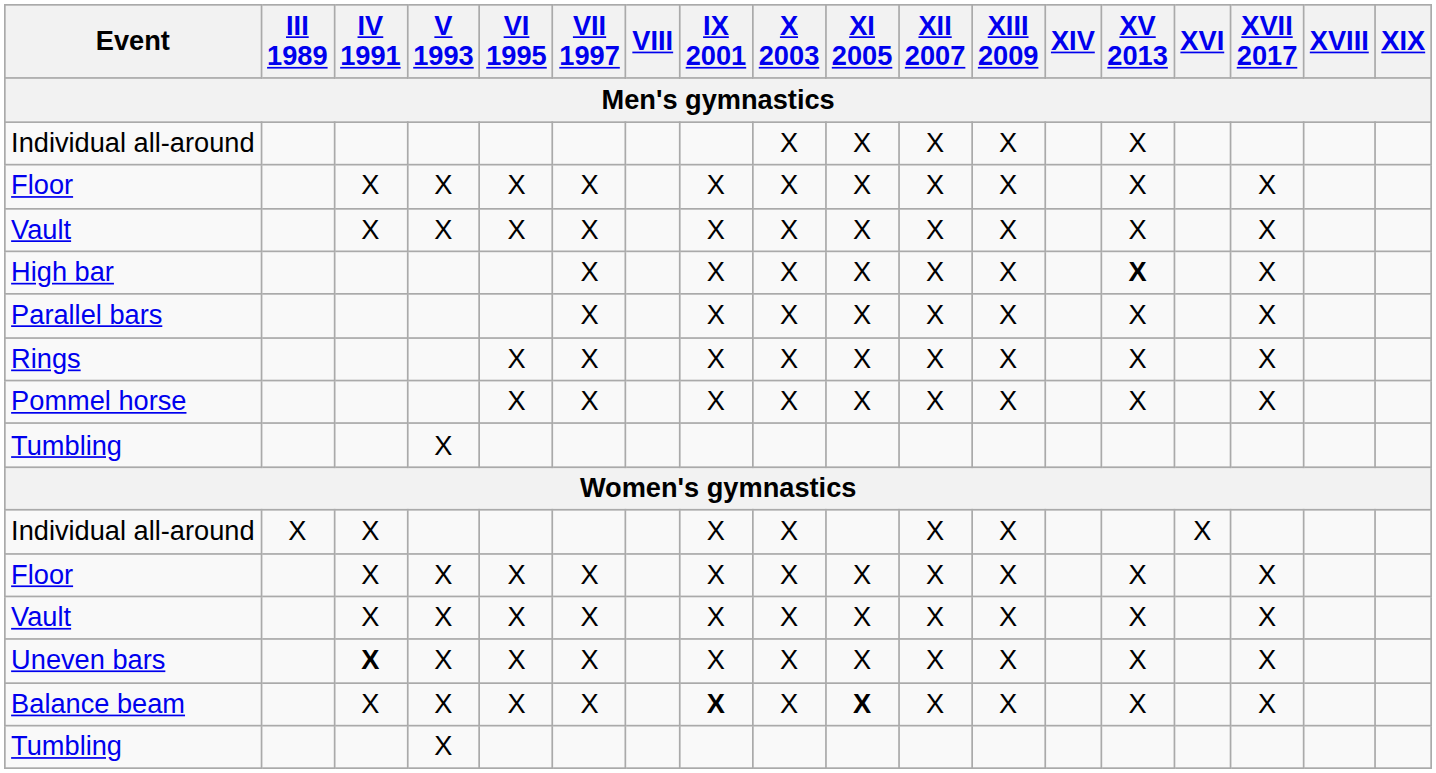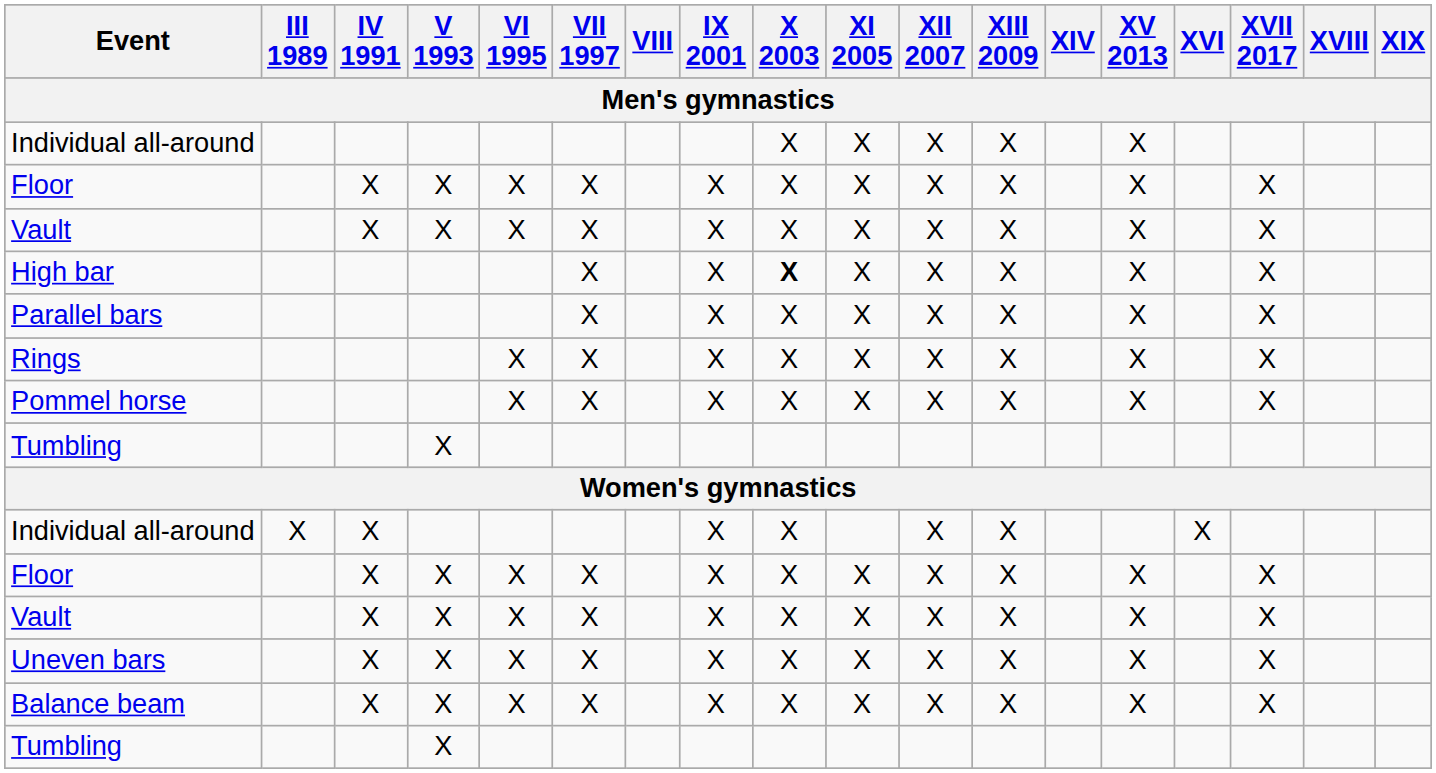(789, 272) normal -> (789, 272) bold
(1138, 272) bold -> (1138, 272) normal
(370, 660) bold -> (370, 660) normal
(716, 703) bold -> (716, 703) normal
(862, 703) bold -> (862, 703) normal
